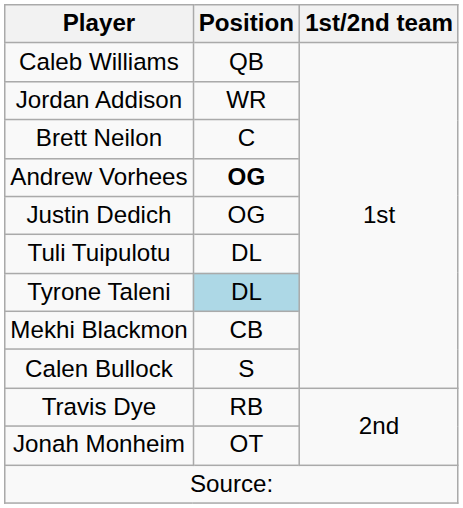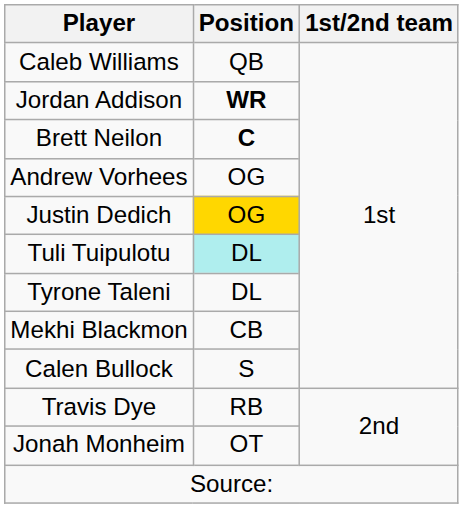(246, 100) normal -> (246, 100) bold
(246, 138) normal -> (246, 138) bold
(246, 176) bold -> (246, 176) normal
(246, 215) no background -> (246, 215) gold background
(246, 253) no background -> (246, 253) paleturquoise background
(246, 291) lightblue background -> (246, 291) no background
